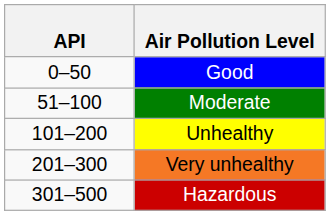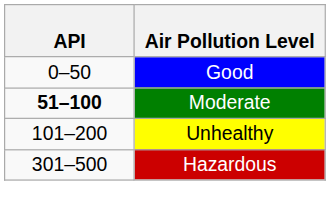(70, 103) normal -> (70, 103) bold
- row: (230, 164)
